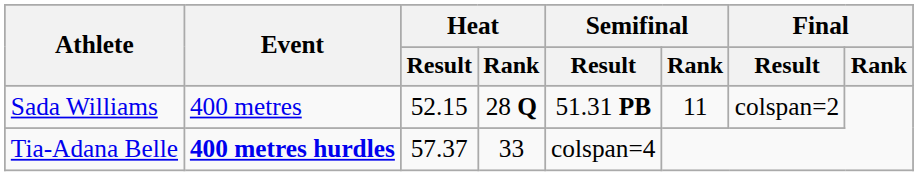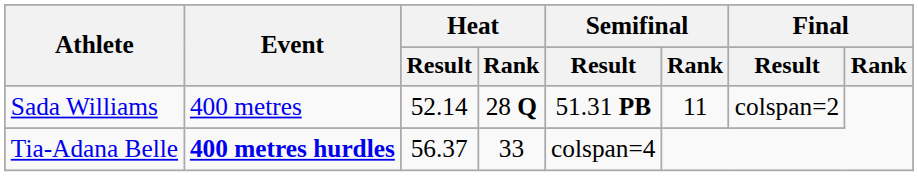(439, 107) 52.15 -> (439, 107) 52.14
(439, 148) 57.37 -> (439, 148) 56.37
